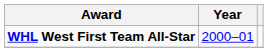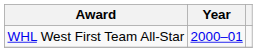(101, 36) bold -> (96, 36) normal
